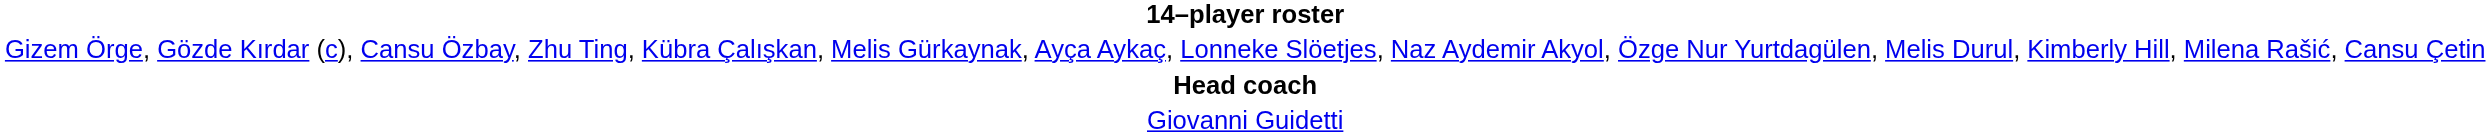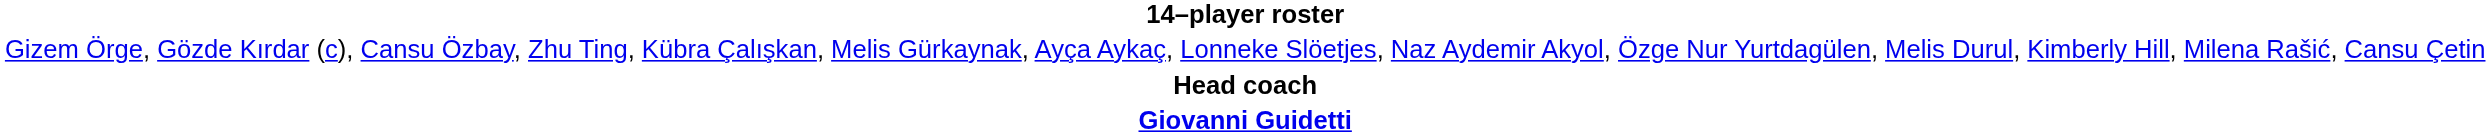(1245, 120) normal -> (1245, 120) bold
